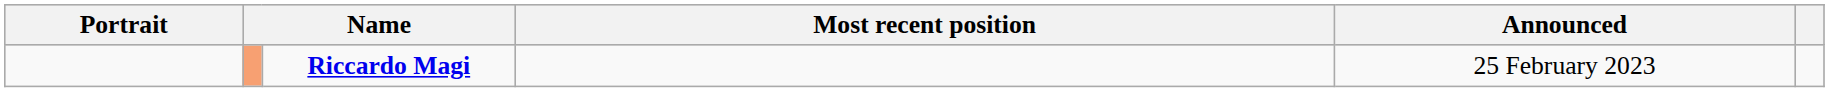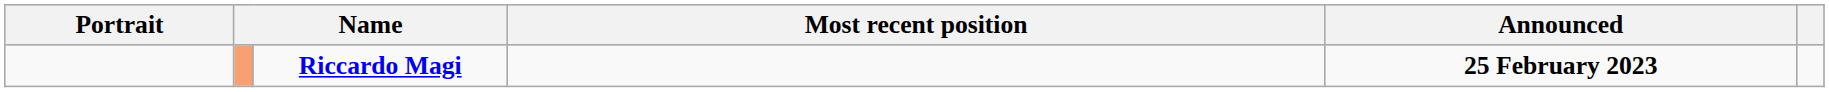(1564, 65) normal -> (1561, 65) bold
